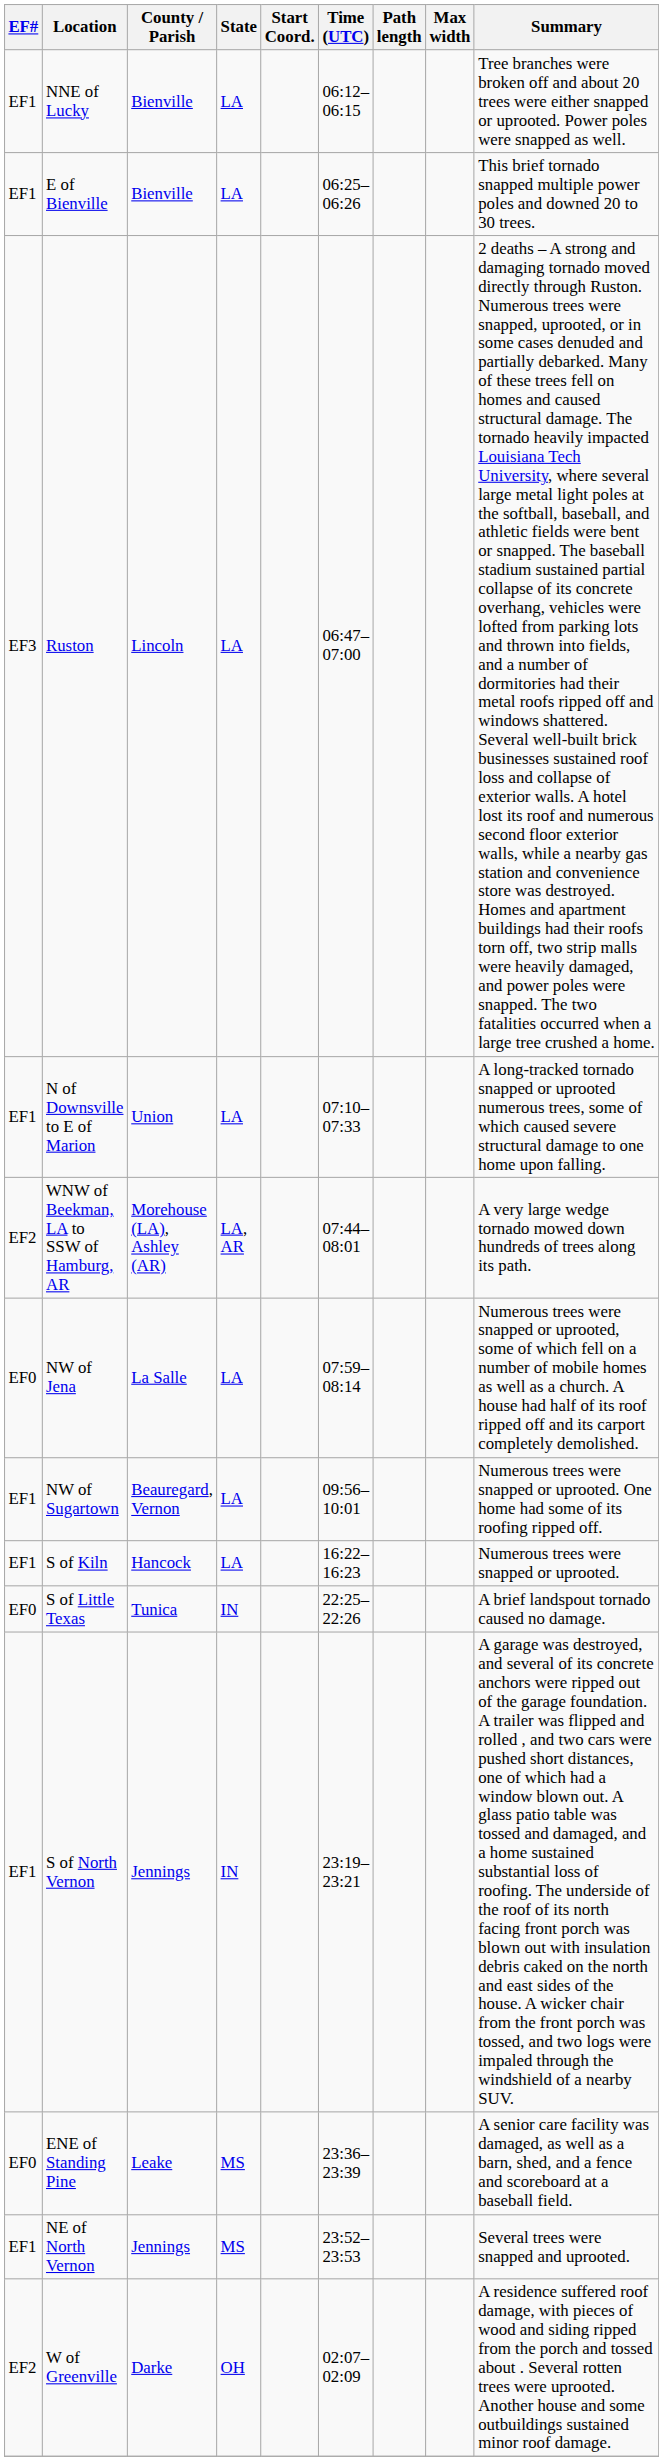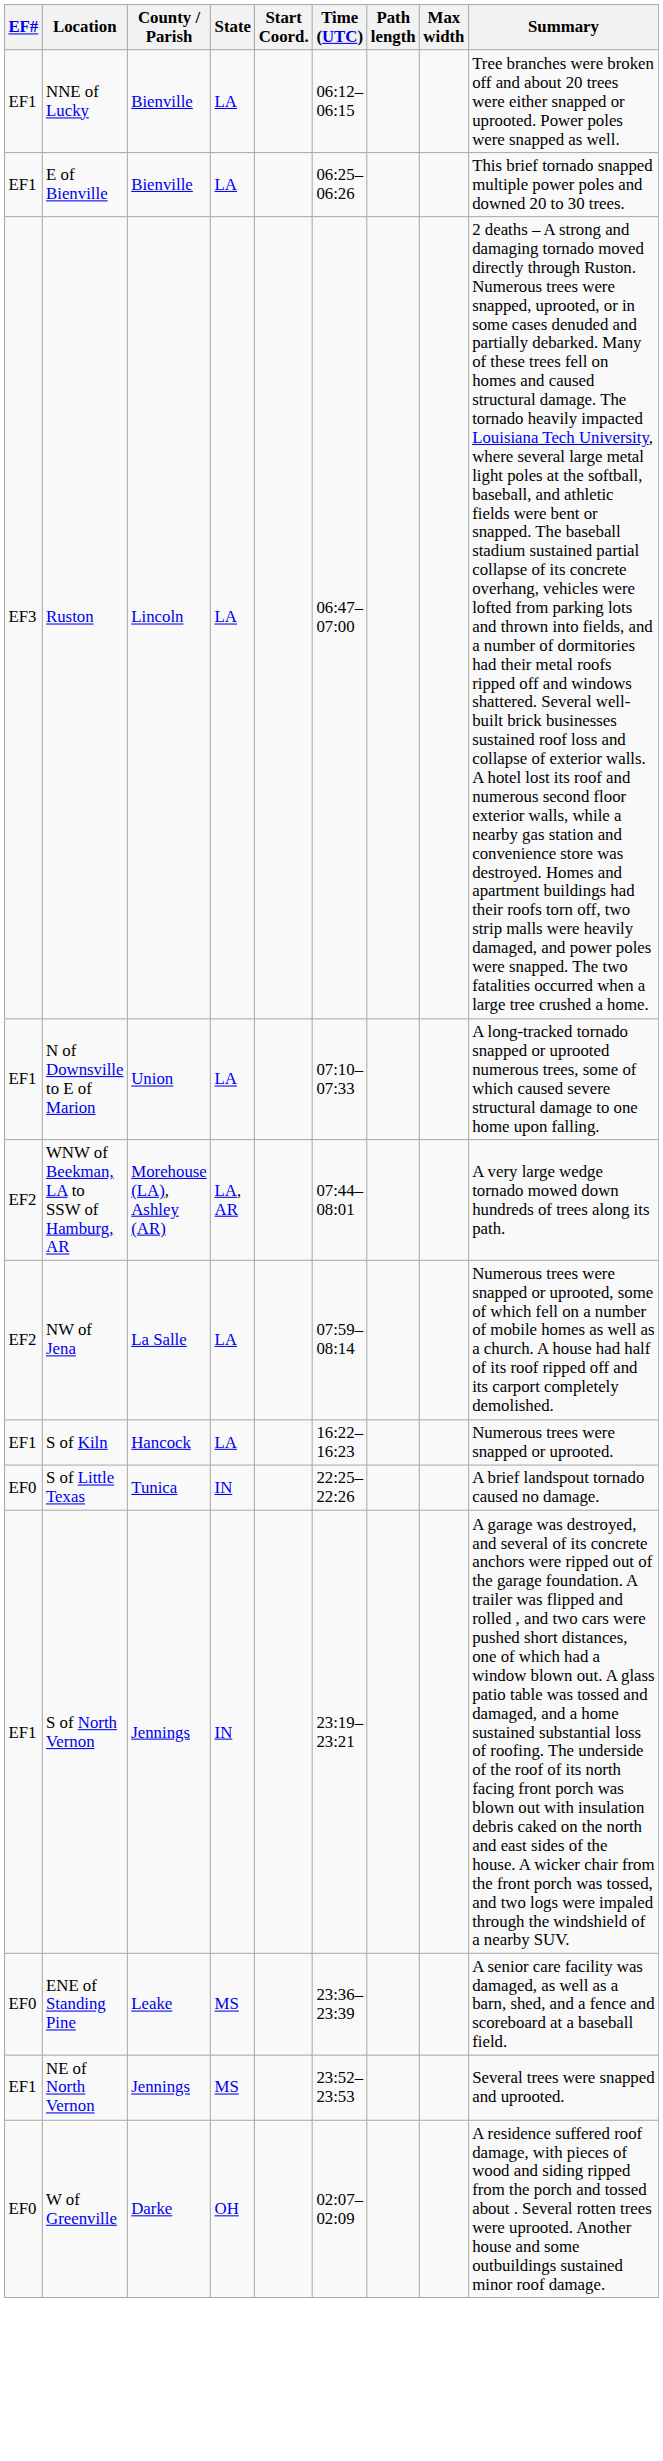(22, 1377) EF0 -> (22, 1340) EF2
- row: (82, 1498)
(22, 2367) EF2 -> (22, 2208) EF0
